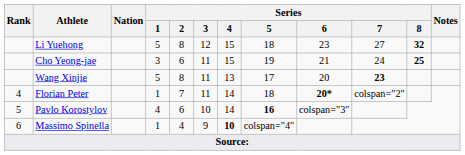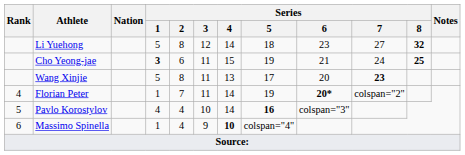(229, 45) 15 -> (229, 45) 14
(158, 61) normal -> (158, 61) bold
(269, 93) 18 -> (269, 93) 19
(182, 110) 6 -> (182, 110) 4
